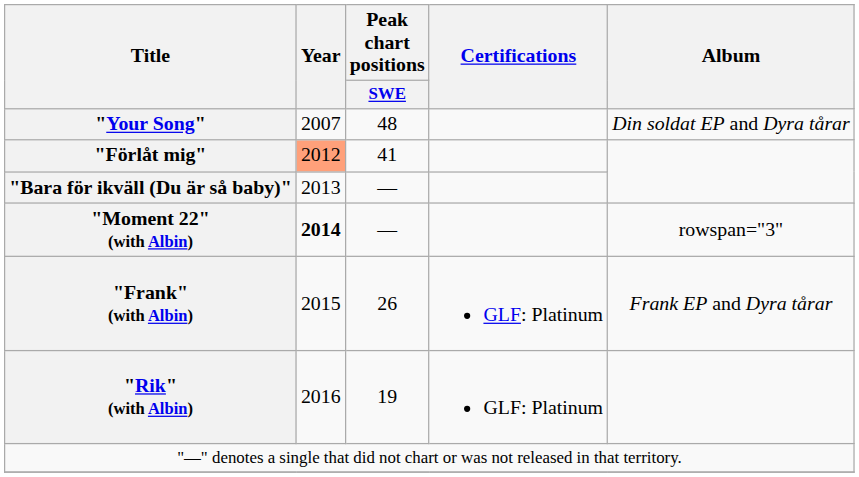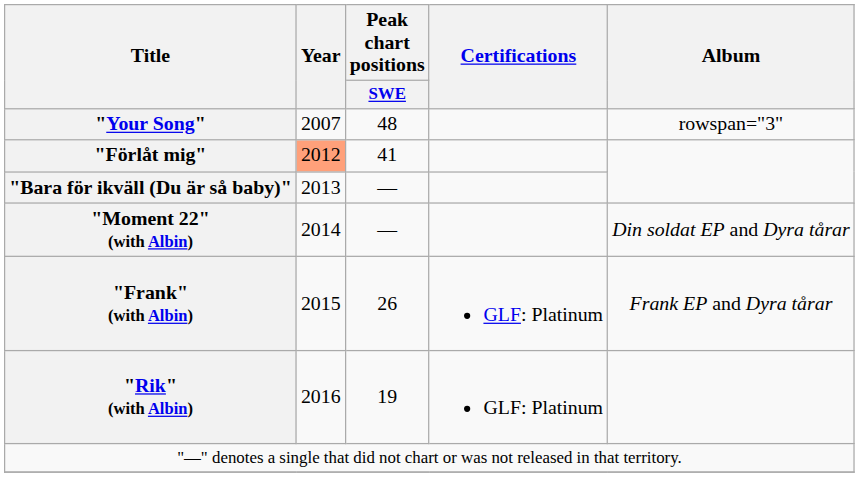(731, 124) Din soldat EP and Dyra tårar -> (731, 124) rowspan="3"
(321, 229) bold -> (321, 229) normal
(731, 229) rowspan="3" -> (731, 229) Din soldat EP and Dyra tårar
